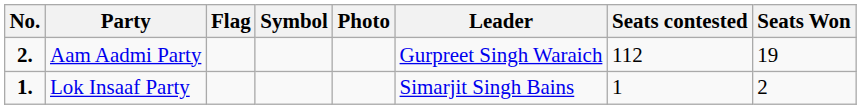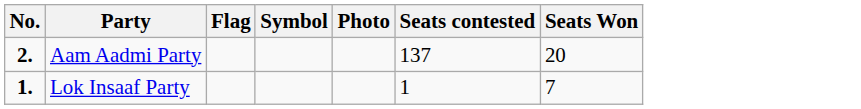- column: (501, 21)
(627, 54) 112 -> (415, 54) 137
(768, 54) 19 -> (555, 54) 20
(763, 87) 2 -> (550, 87) 7
